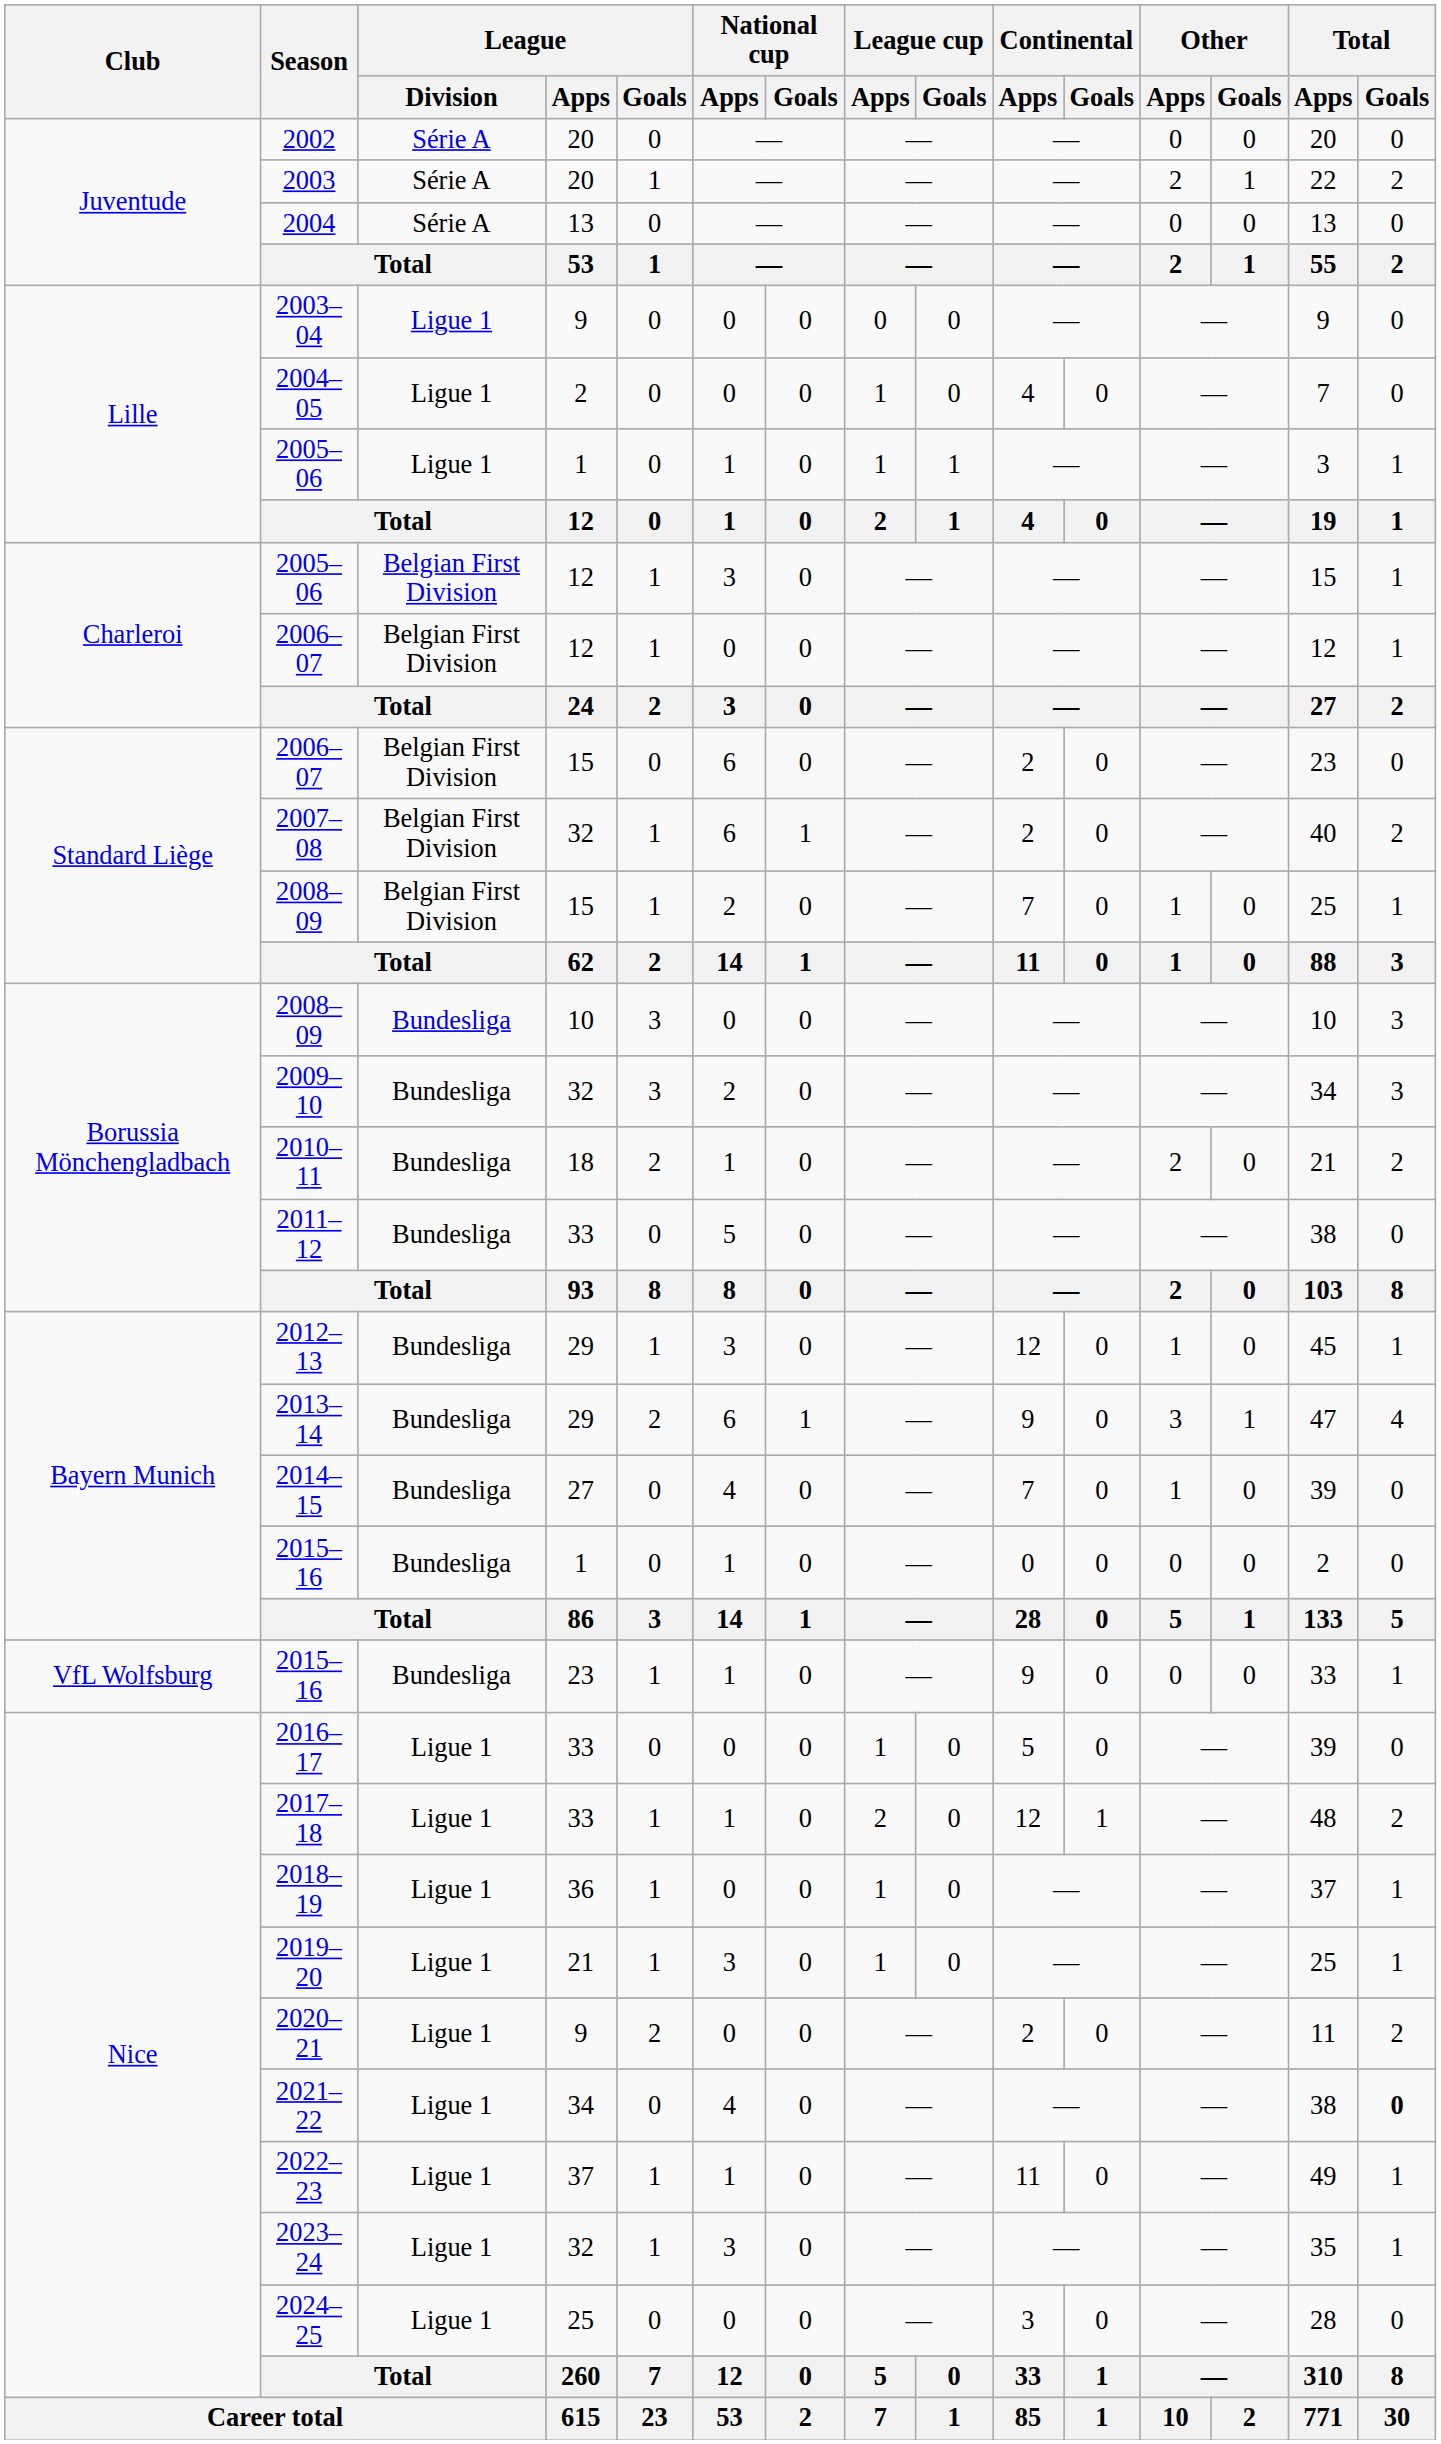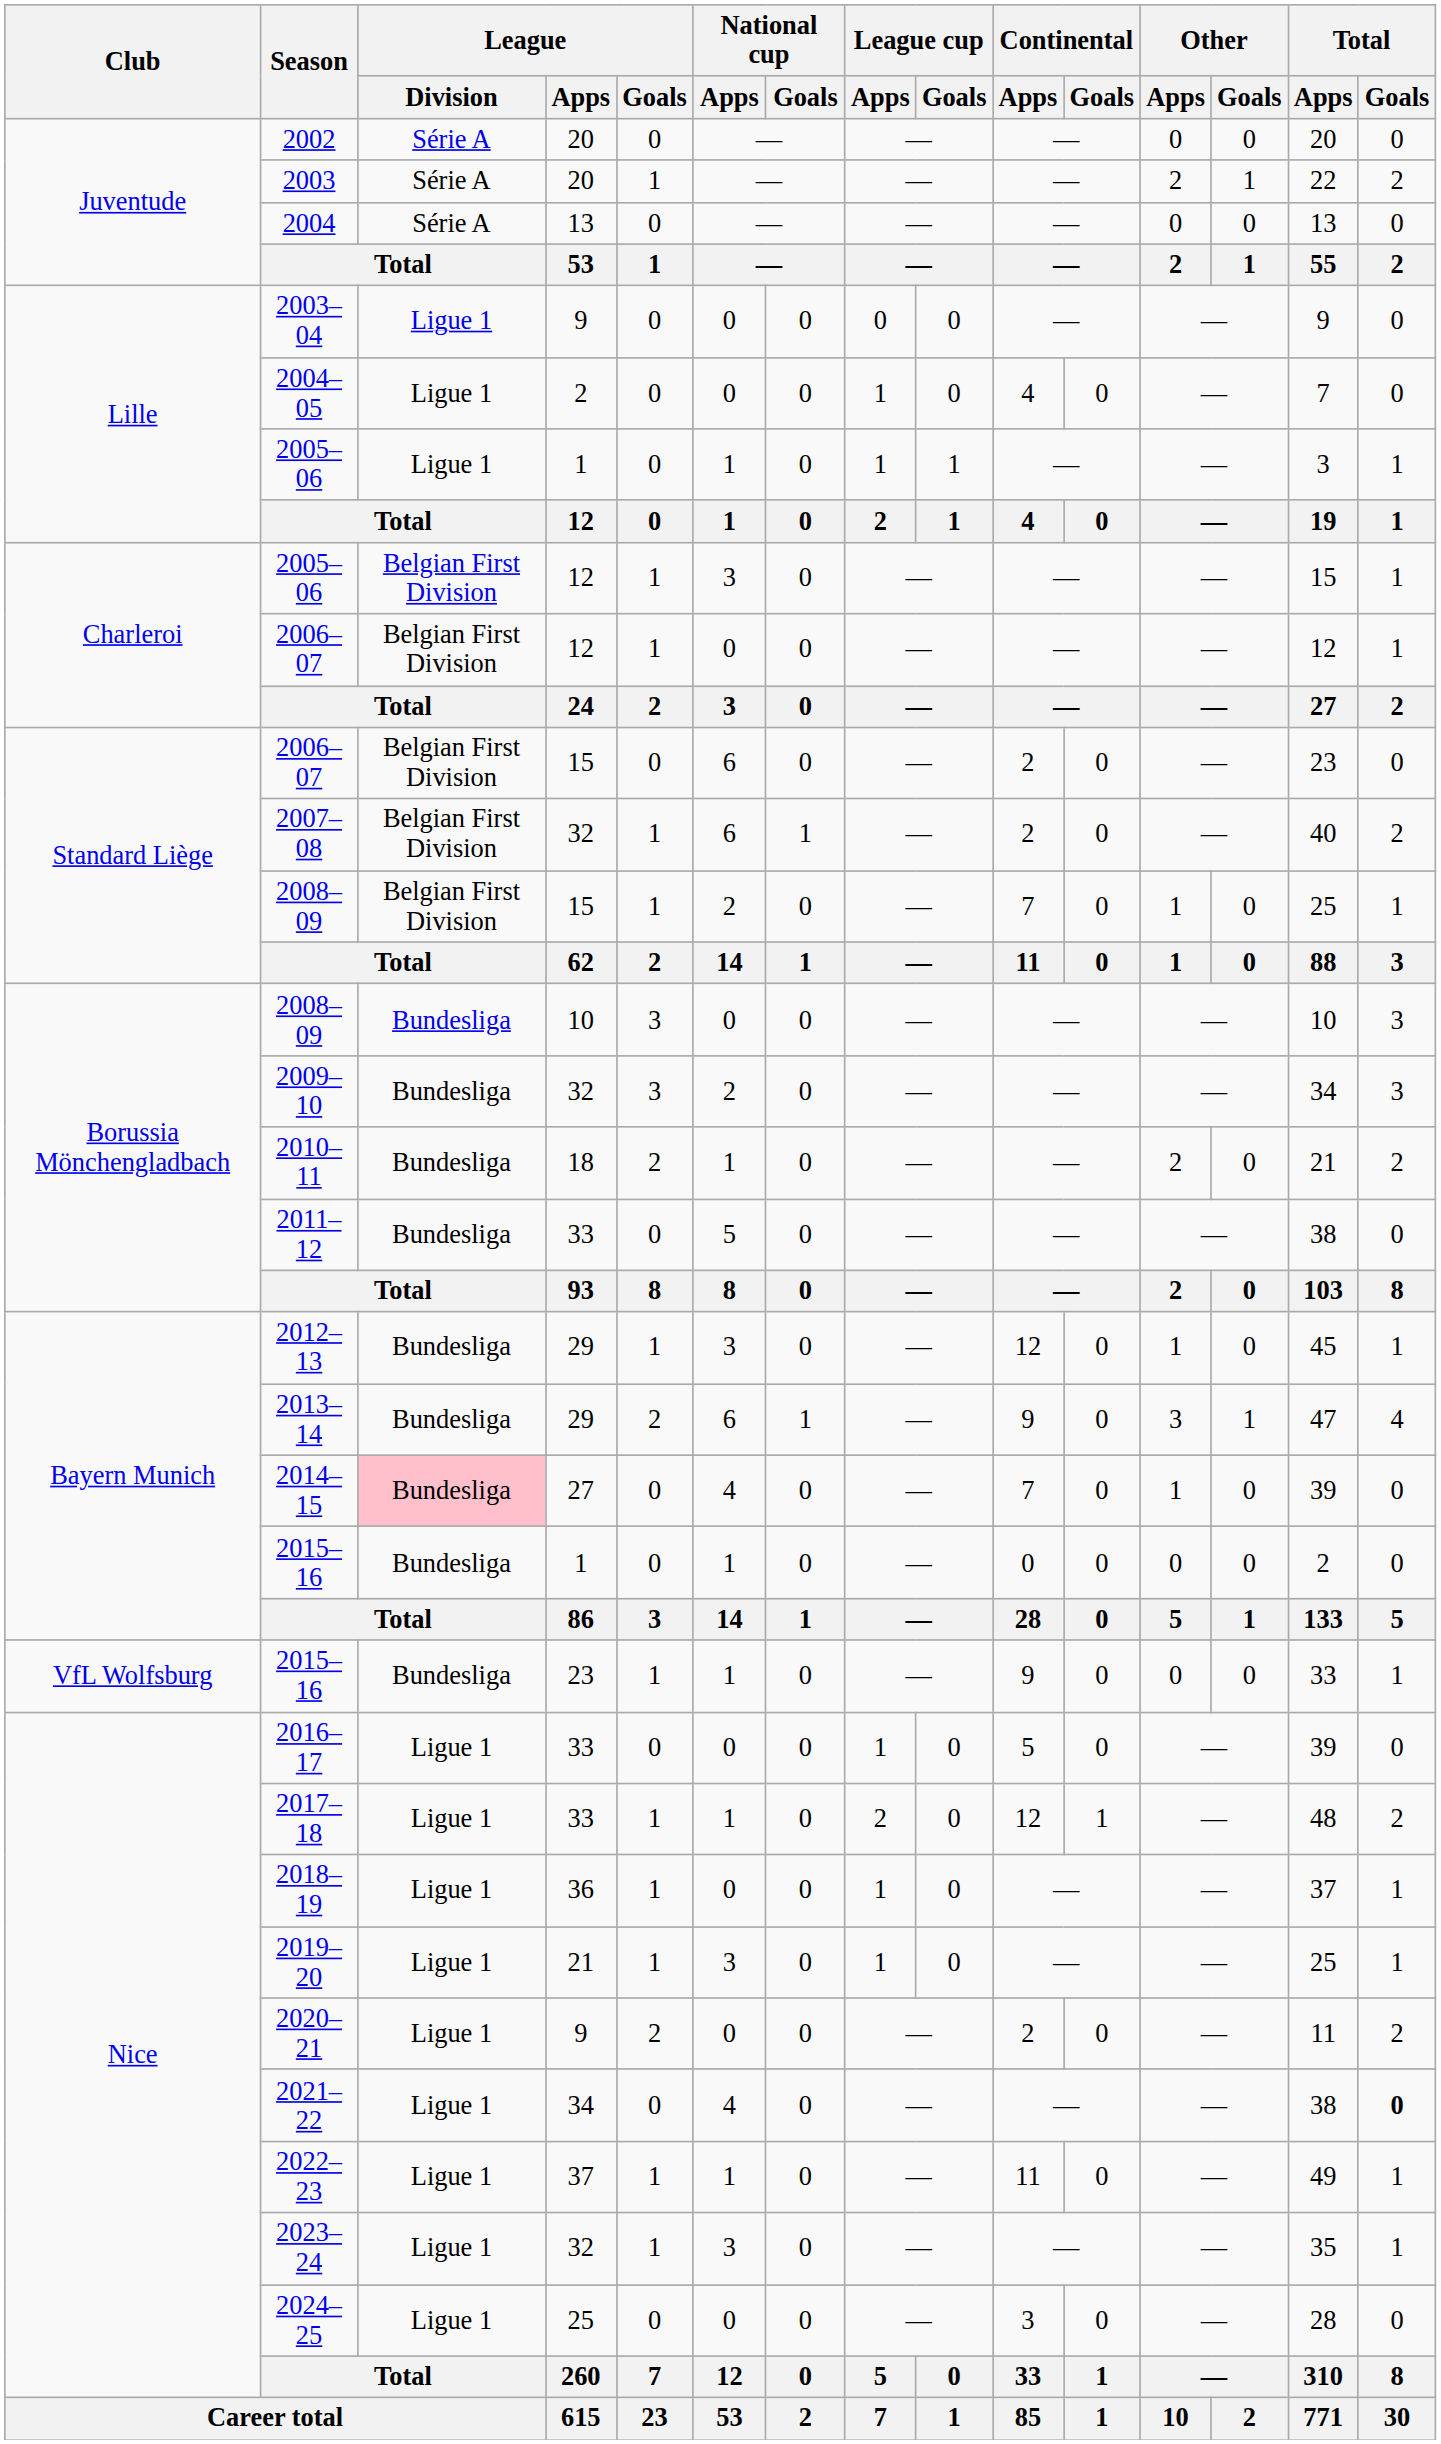(451, 1490) no background -> (451, 1490) pink background
